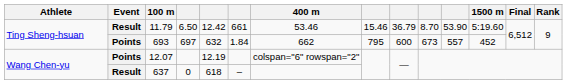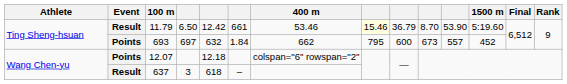(376, 27) no background -> (376, 27) lightyellow background
(214, 57) 12.19 -> (214, 57) 12.18
(188, 72) 0 -> (188, 72) 3
